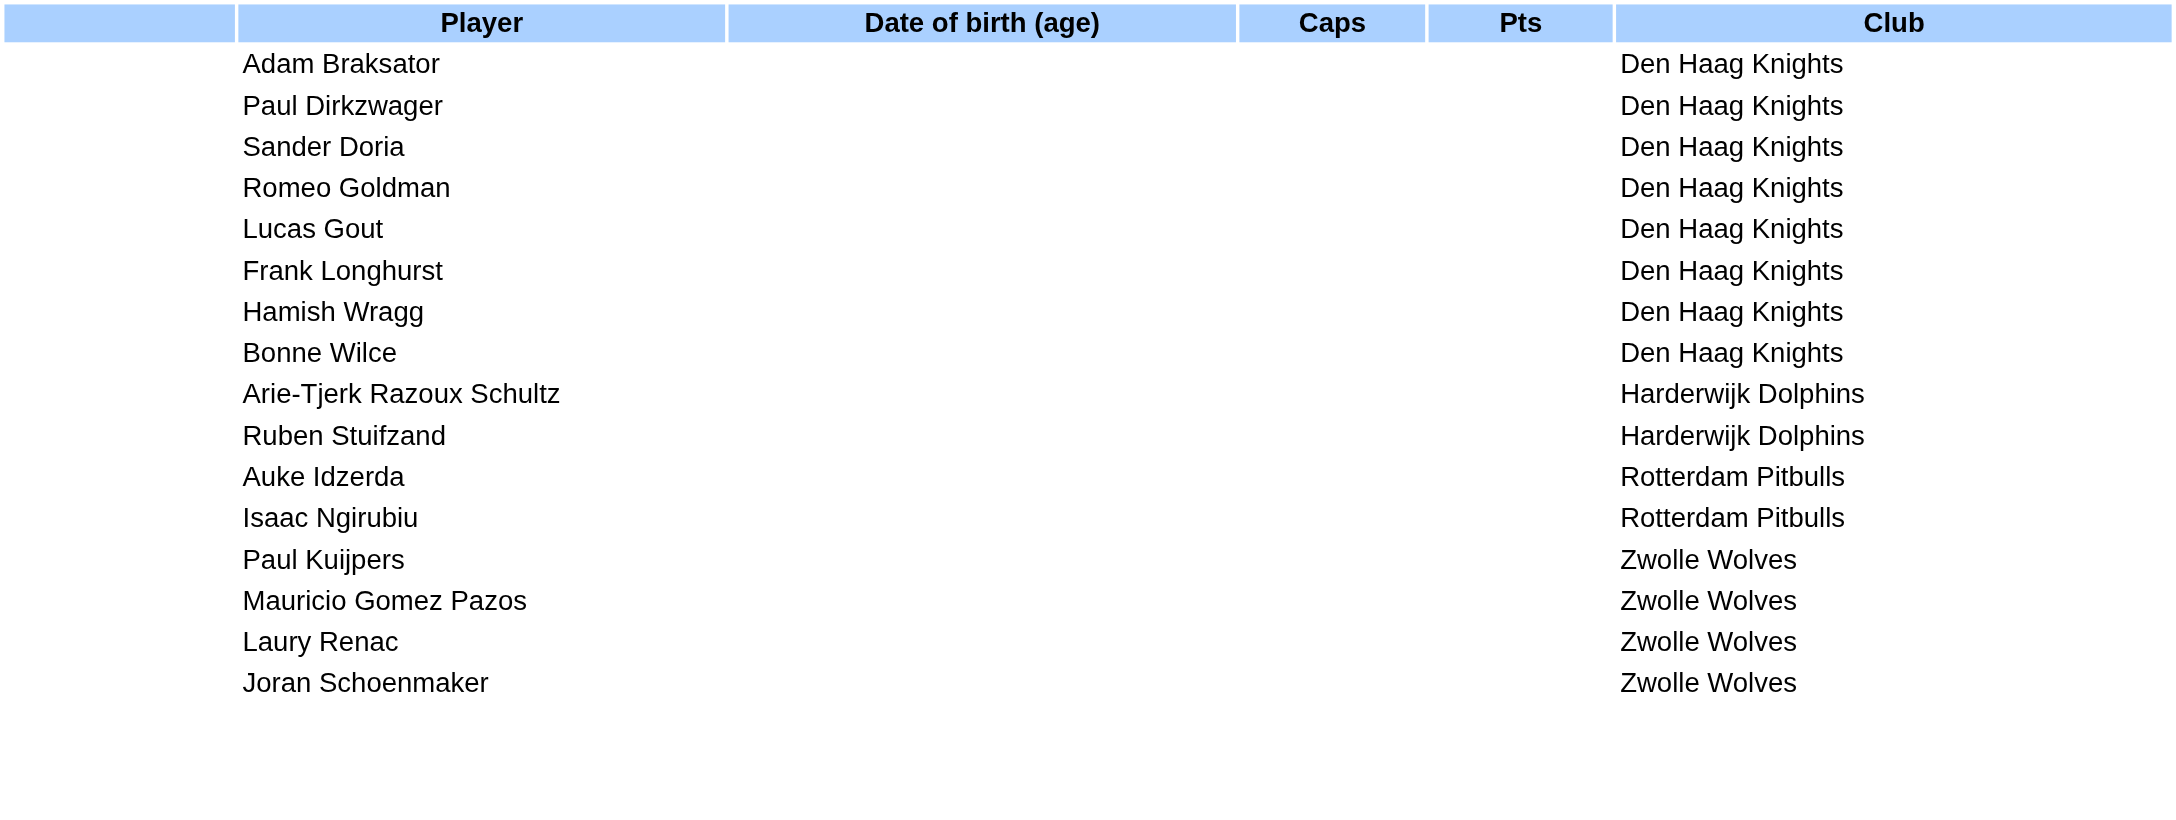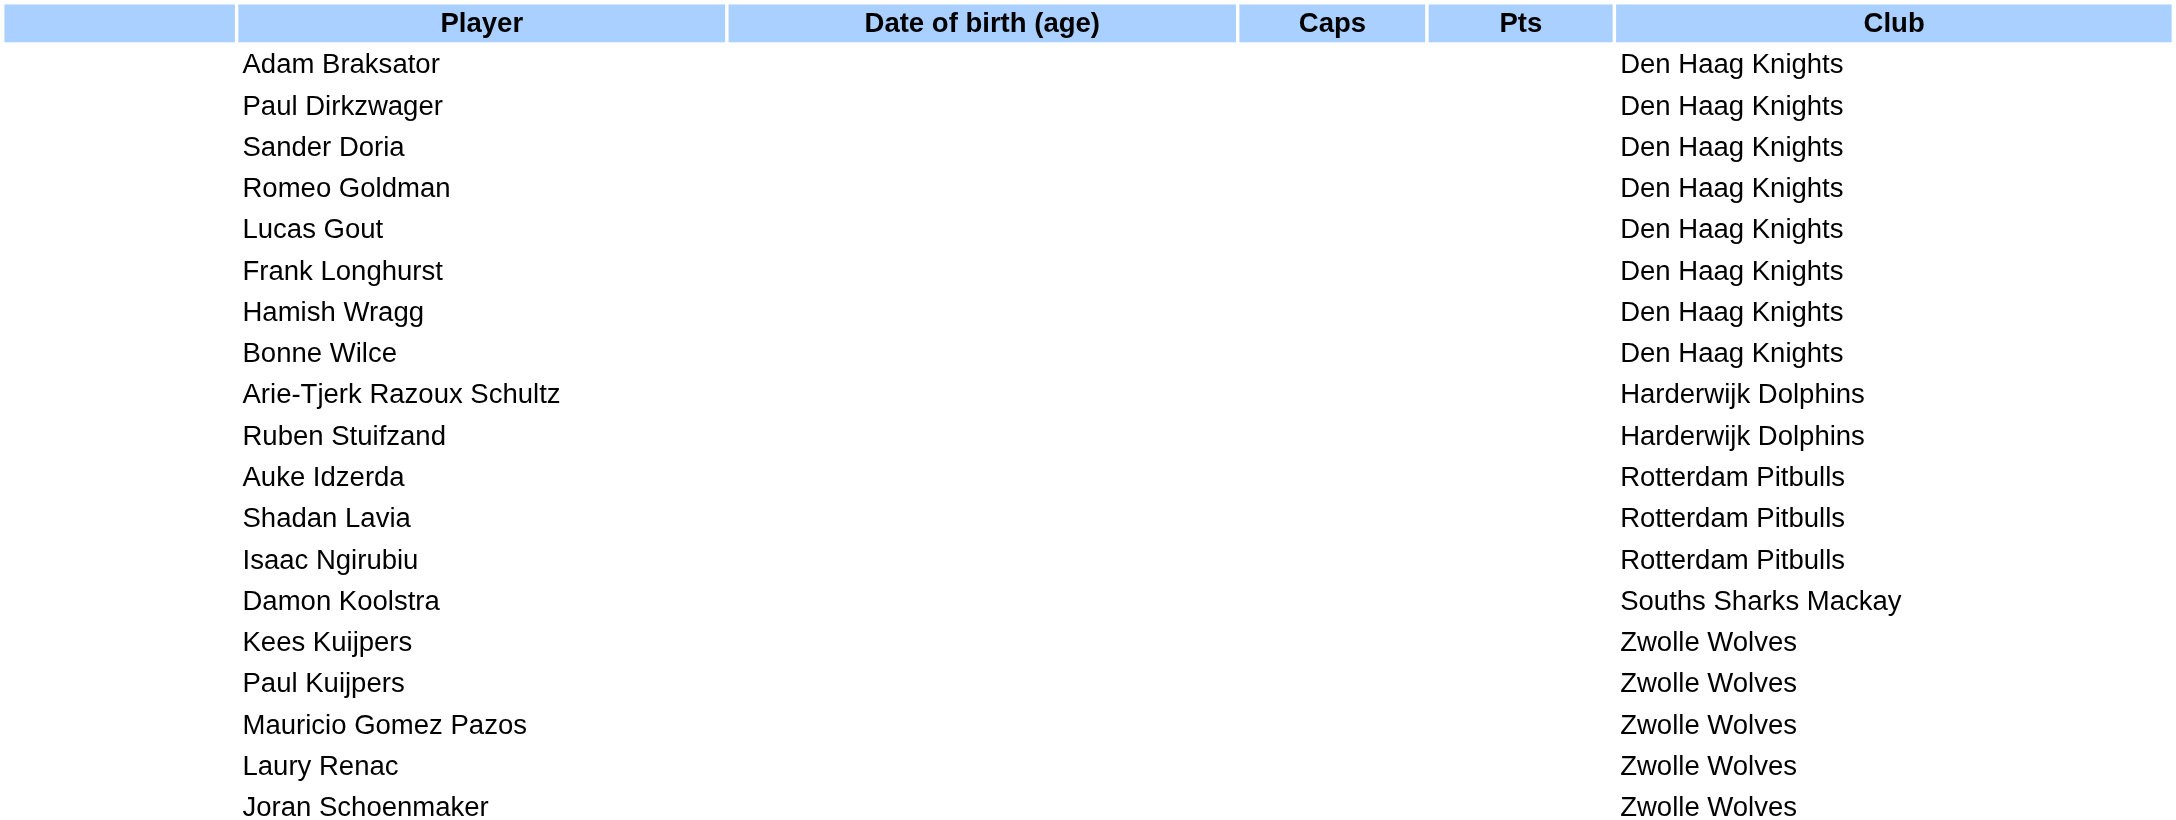+ row: (327, 518)
+ row: (341, 600)
+ row: (327, 642)
